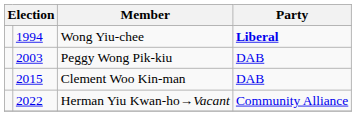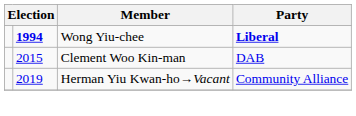(29, 36) normal -> (29, 36) bold
- row: (116, 57)
(29, 100) 2022 -> (29, 79) 2019
